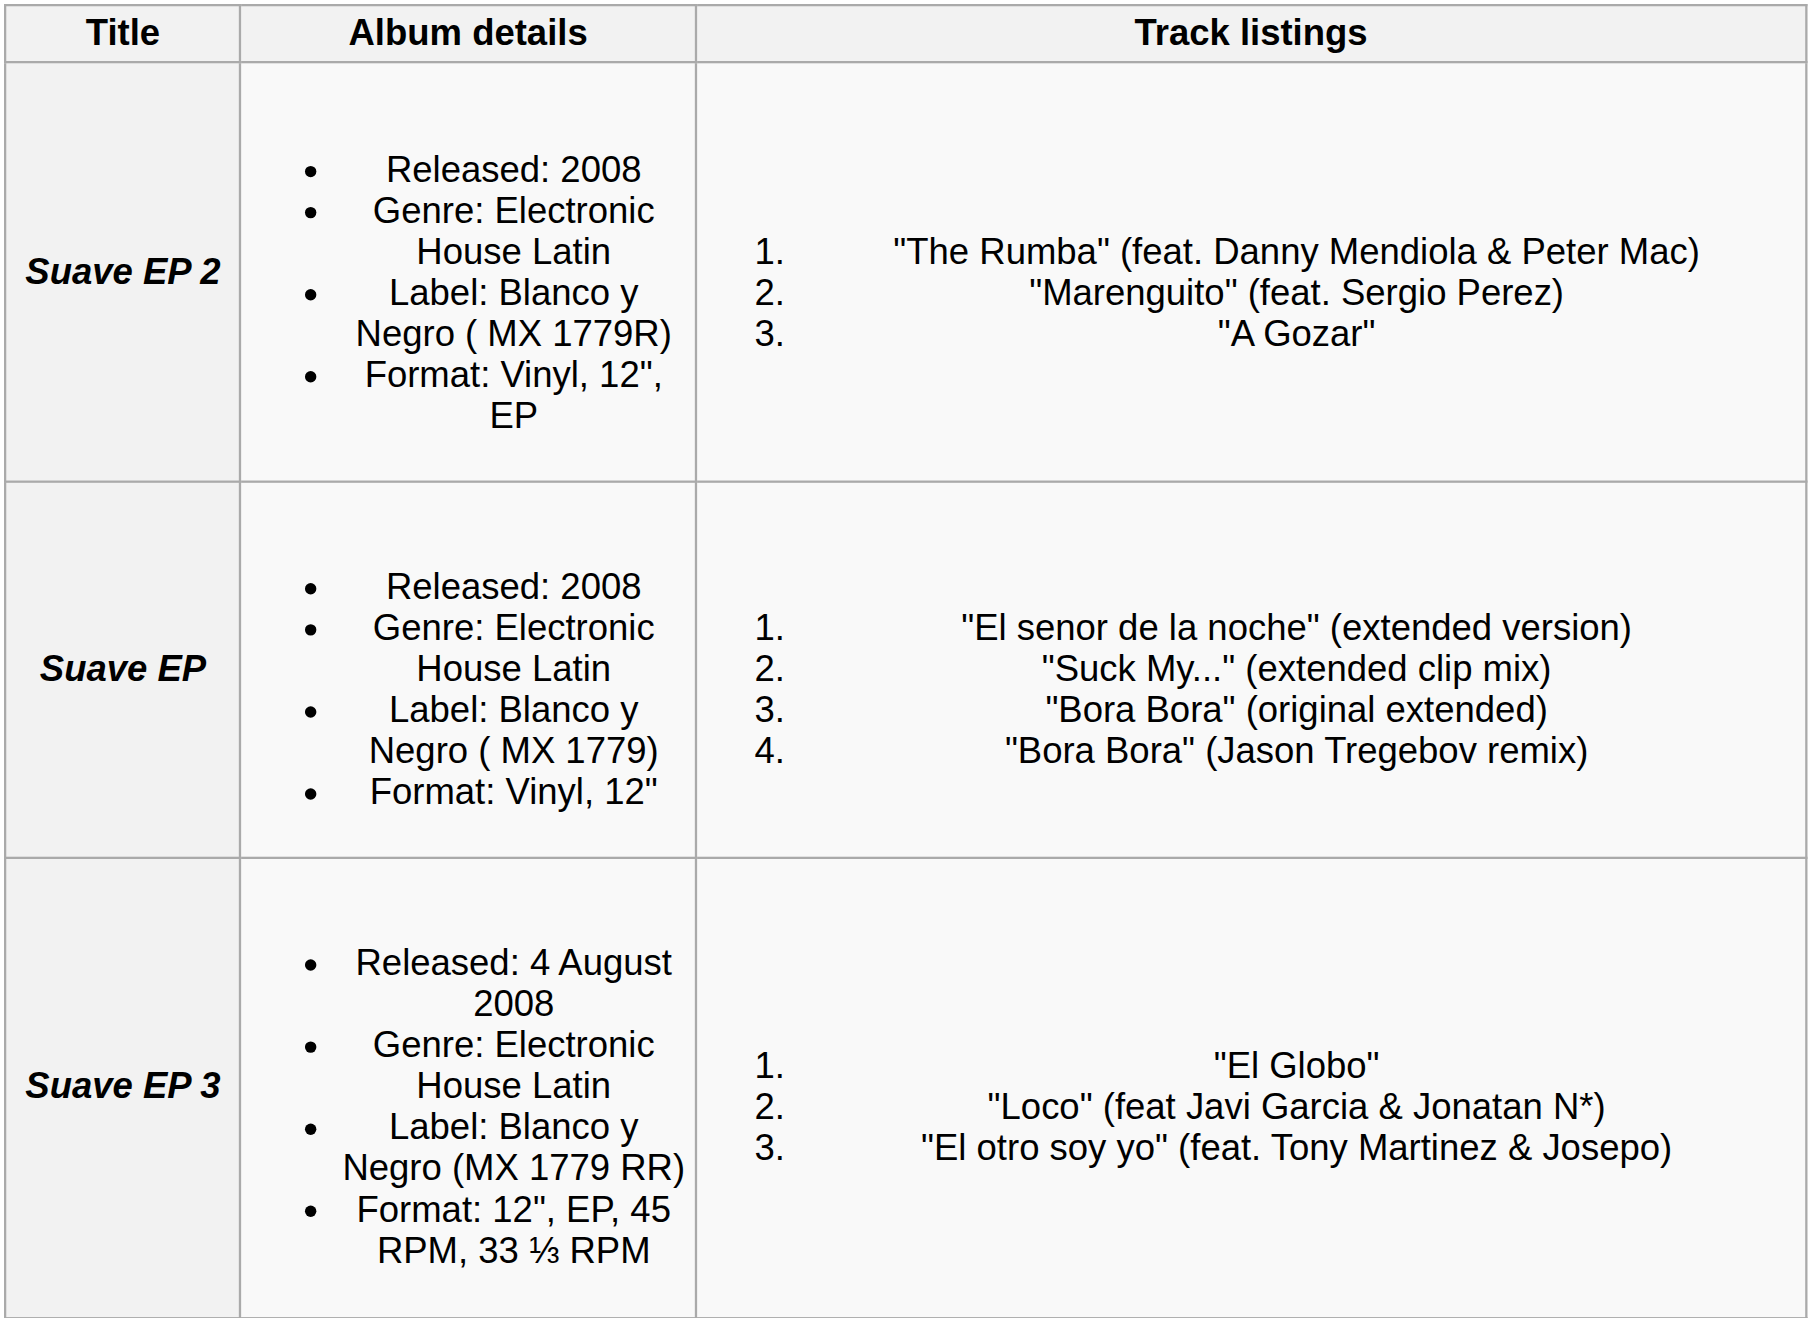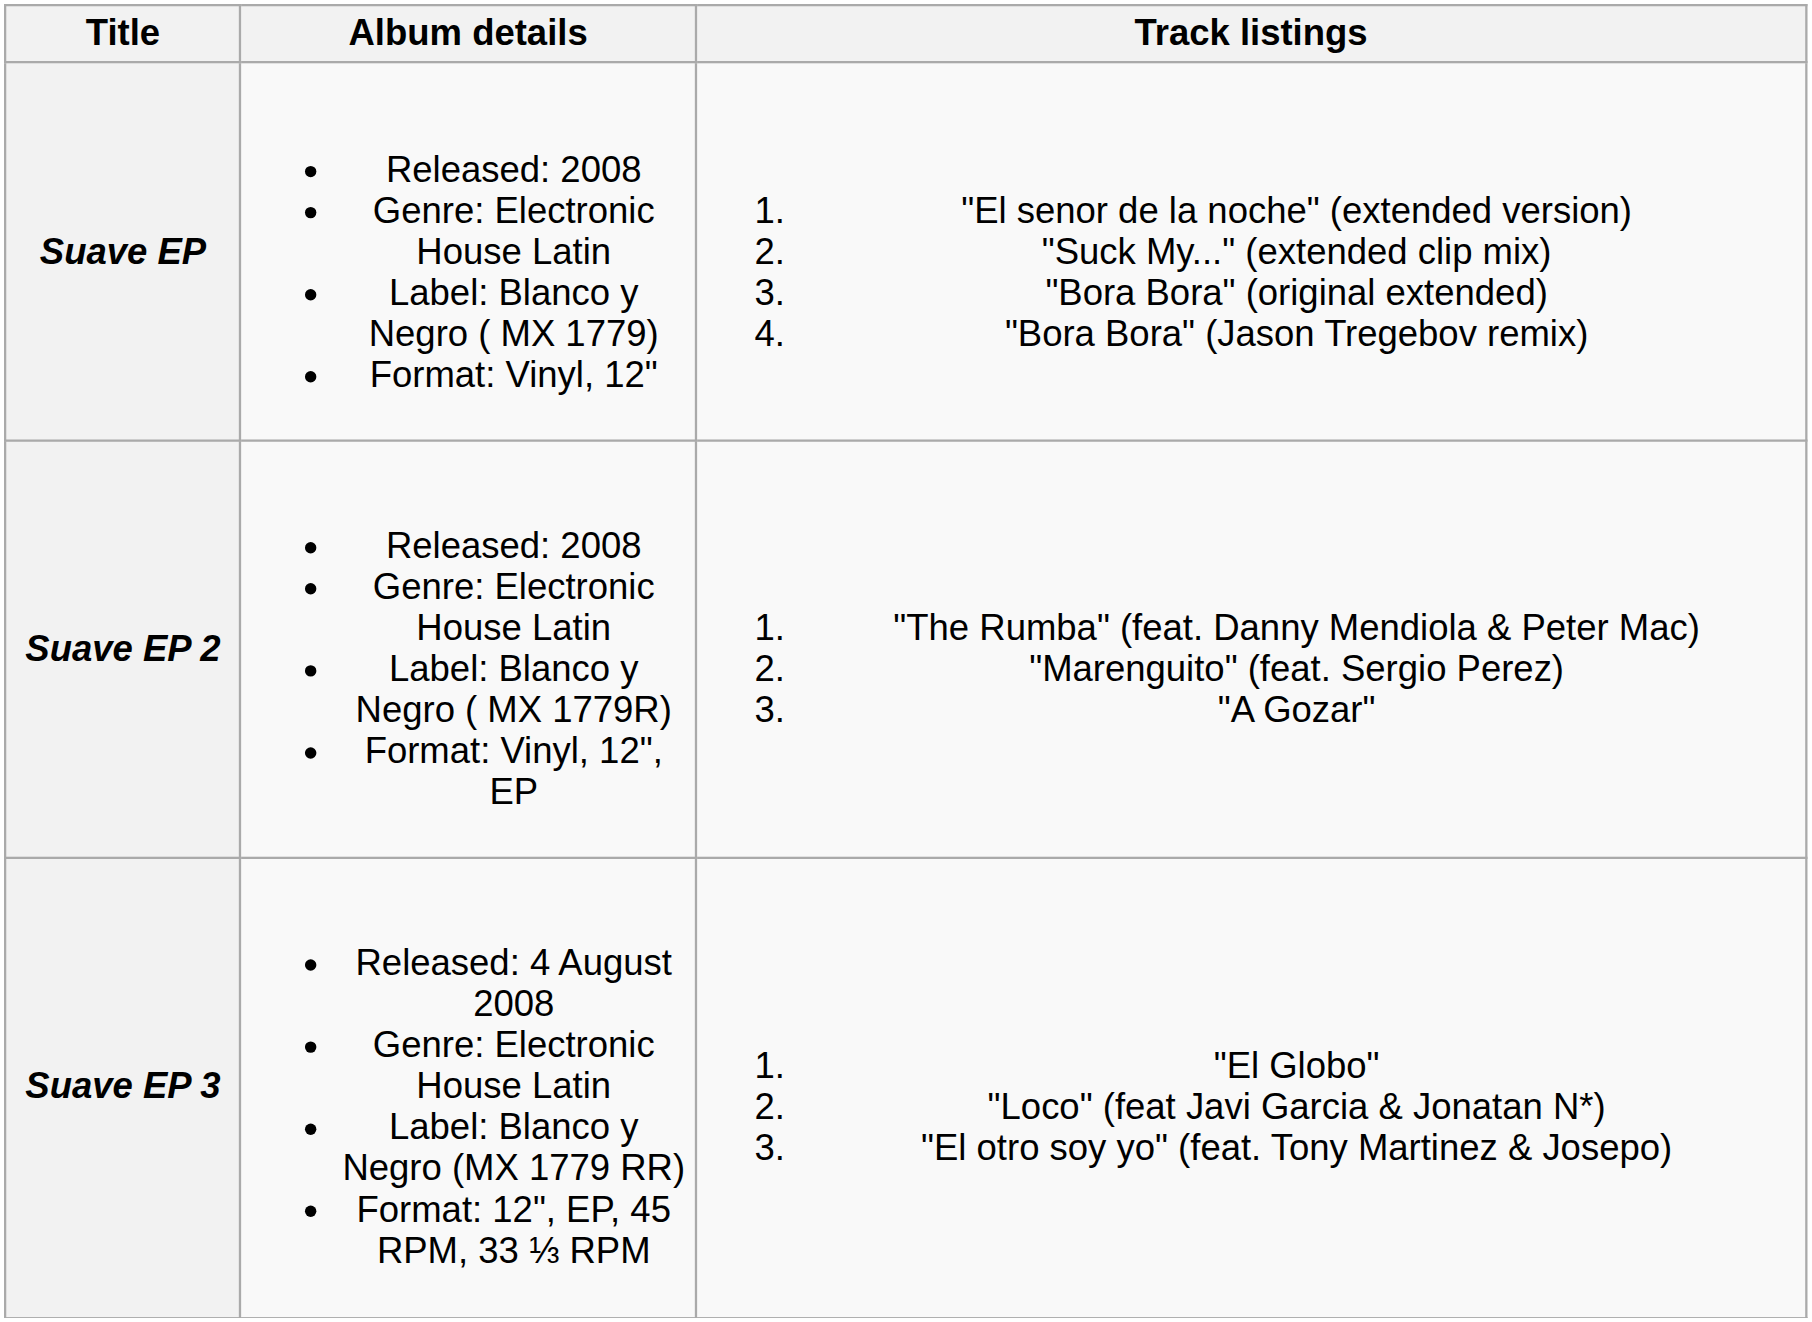rows swapped: (123, 668) <-> (123, 271)
